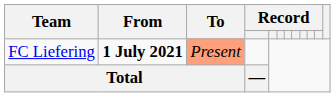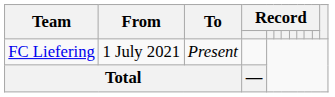(143, 51) bold -> (141, 51) normal
(216, 51) lightsalmon background -> (213, 51) no background
